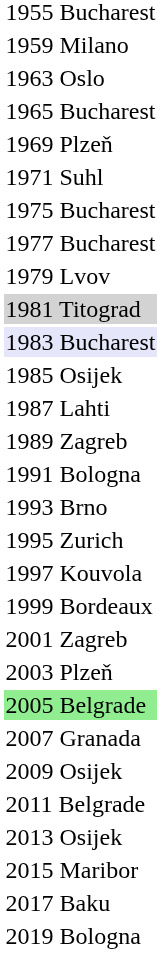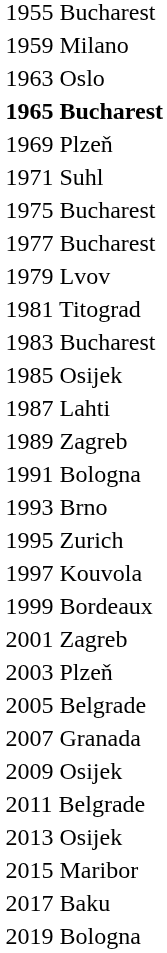(80, 110) normal -> (84, 110) bold
(73, 308) lightgrey background -> (73, 308) no background
(80, 341) lavender background -> (80, 341) no background
(76, 704) lightgreen background -> (76, 704) no background
